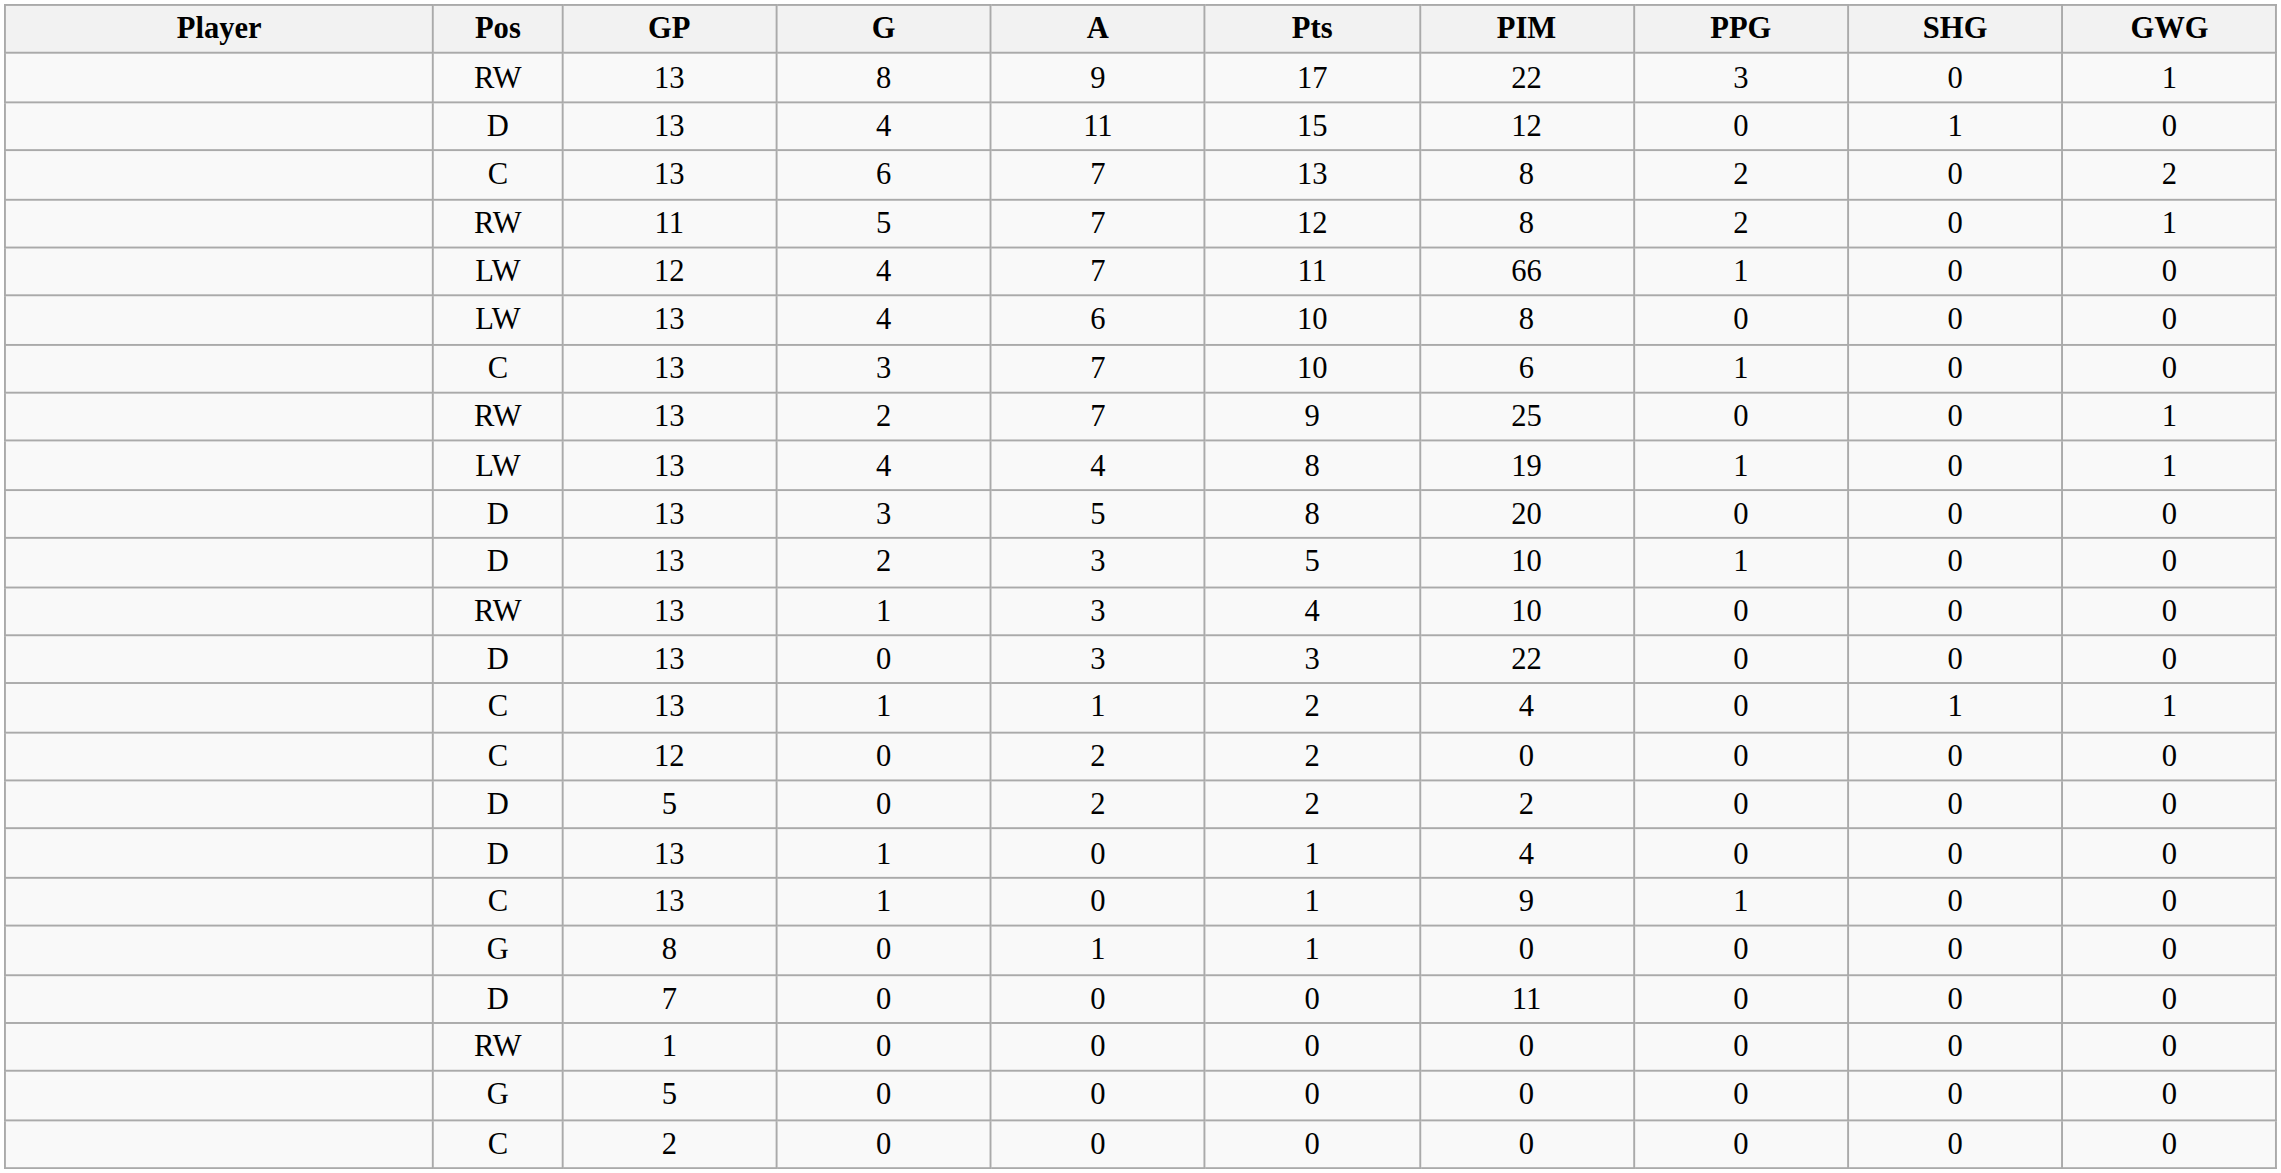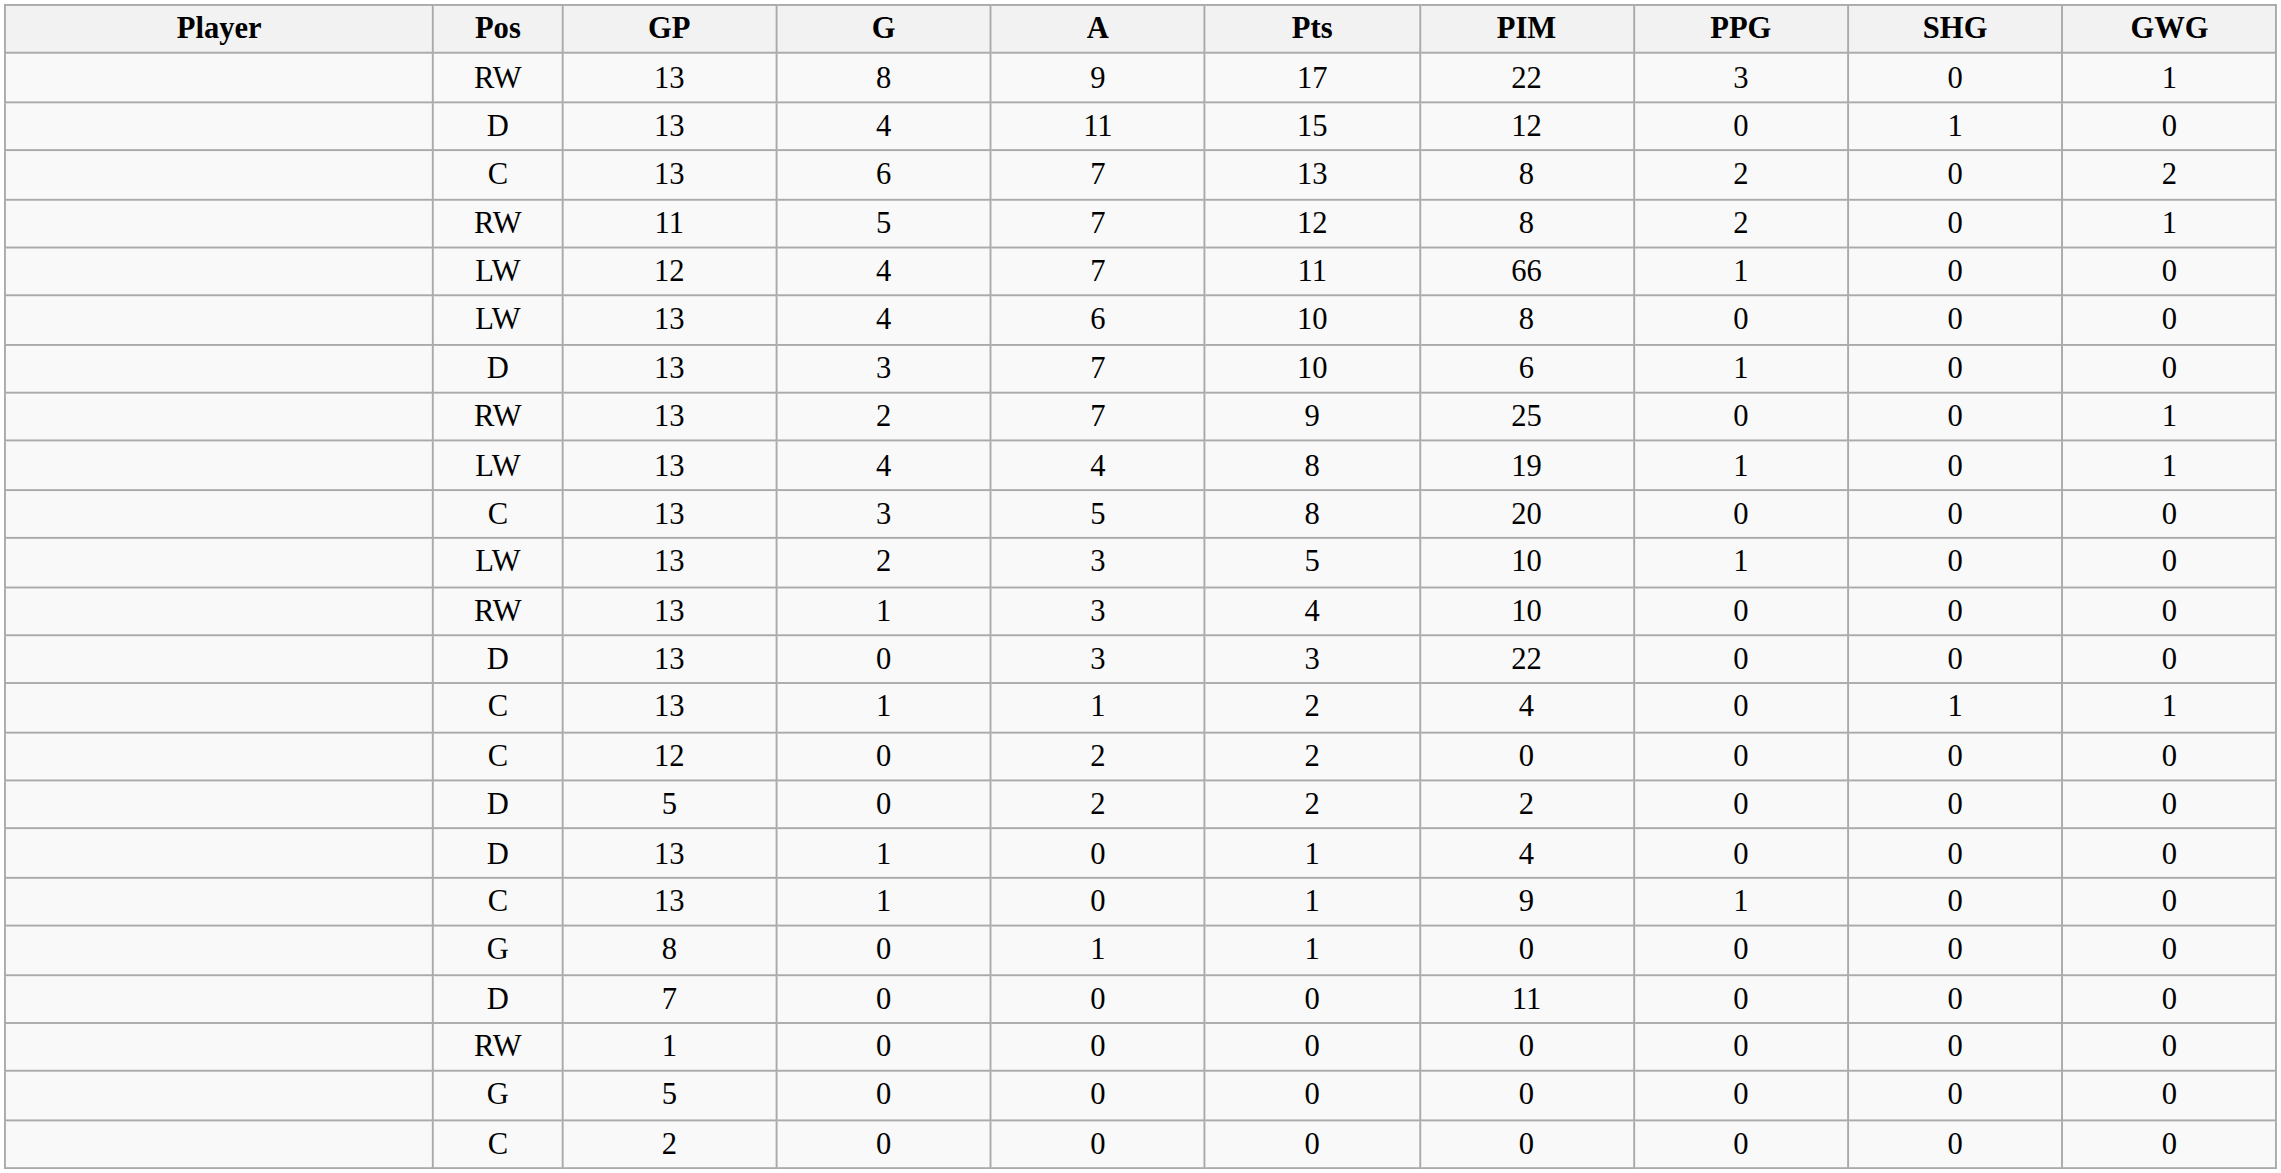(498, 367) C -> (498, 367) D
(498, 513) D -> (498, 513) C
(498, 561) D -> (498, 561) LW
